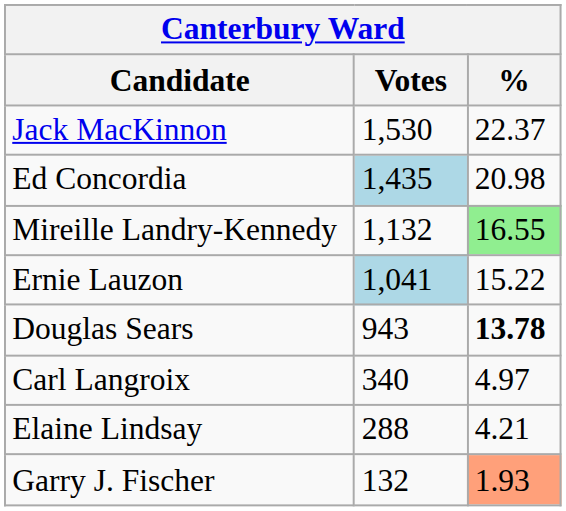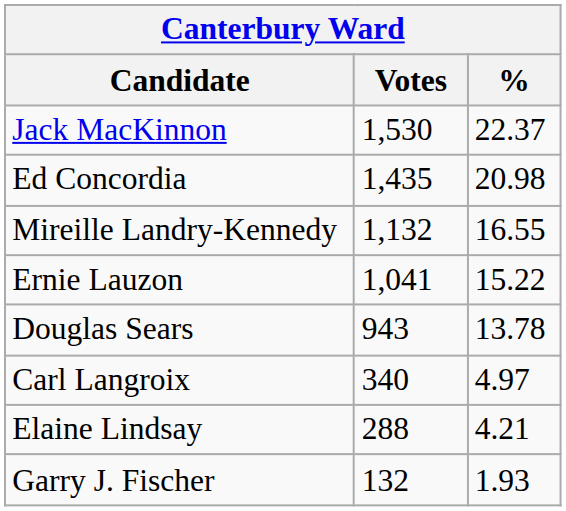(397, 179) lightblue background -> (397, 179) no background
(510, 229) lightgreen background -> (510, 229) no background
(397, 279) lightblue background -> (397, 279) no background
(510, 329) bold -> (510, 329) normal
(502, 479) lightsalmon background -> (502, 479) no background
